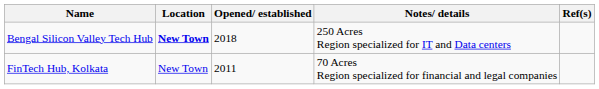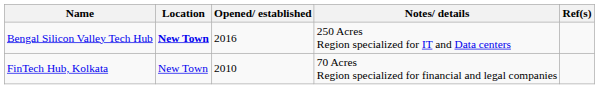(225, 37) 2018 -> (225, 37) 2016
(225, 68) 2011 -> (225, 68) 2010
